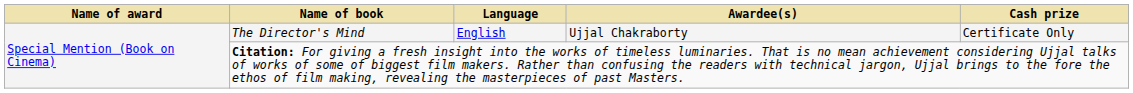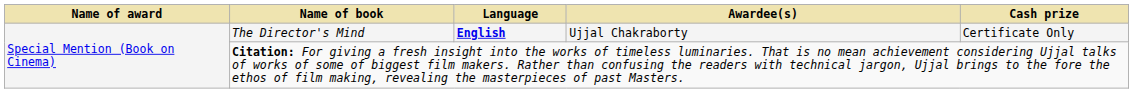(481, 33) normal -> (481, 33) bold
